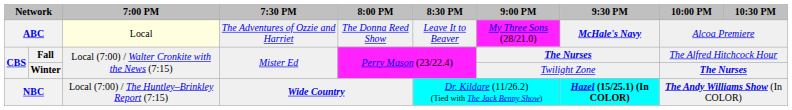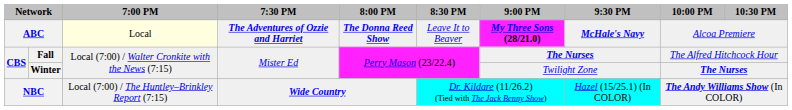(279, 33) normal -> (278, 33) bold
(375, 33) normal -> (378, 33) bold
(518, 33) normal -> (522, 33) bold
(610, 92) bold -> (613, 92) normal
